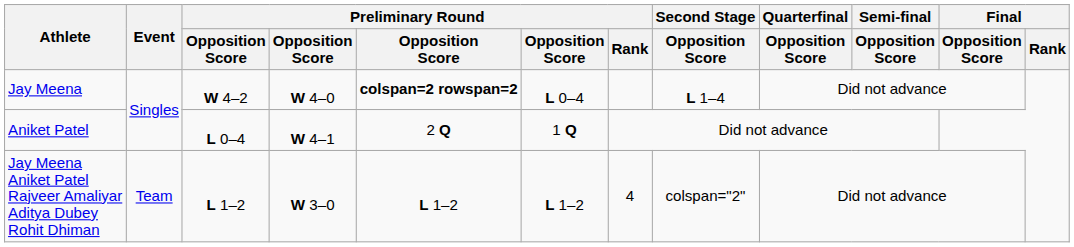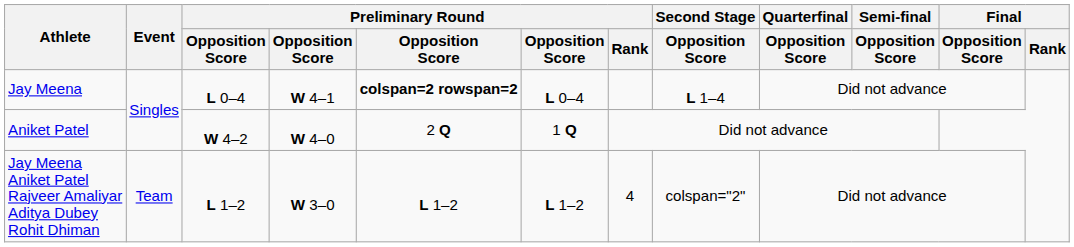(226, 98) W 4–2 -> (226, 98) L 0–4
(313, 98) W 4–0 -> (313, 98) W 4–1
(226, 139) L 0–4 -> (226, 139) W 4–2
(313, 139) W 4–1 -> (313, 139) W 4–0
